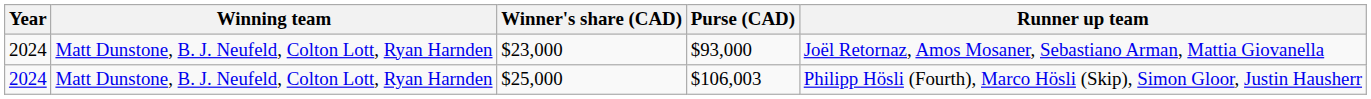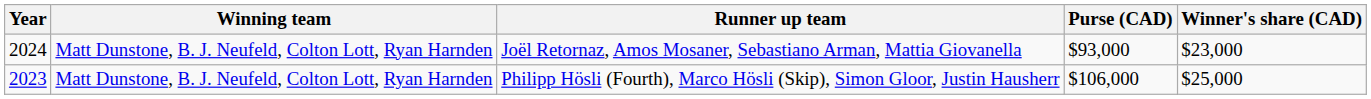columns swapped: (1083, 19) <-> (592, 19)
(28, 79) 2024 -> (28, 79) 2023
(726, 79) $106,003 -> (1104, 79) $106,000
